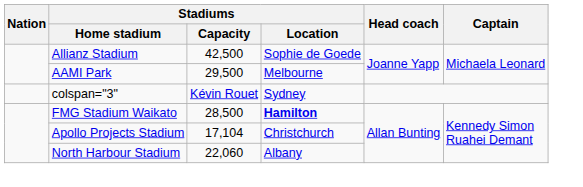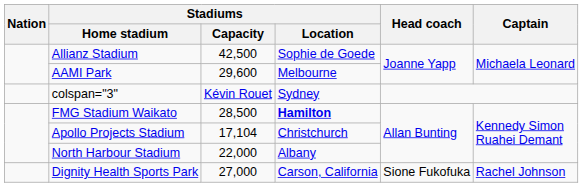(224, 73) 29,500 -> (238, 73) 29,600
(224, 152) 22,060 -> (238, 152) 22,000
+ row: (125, 172)
